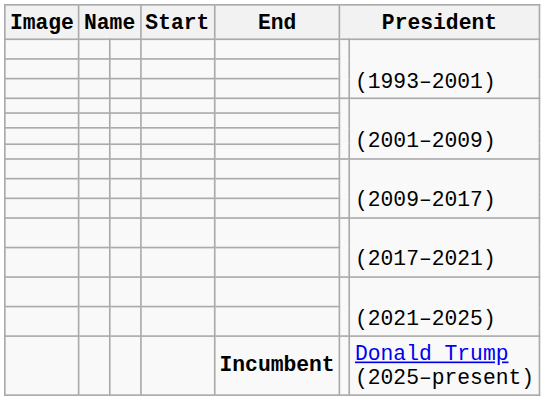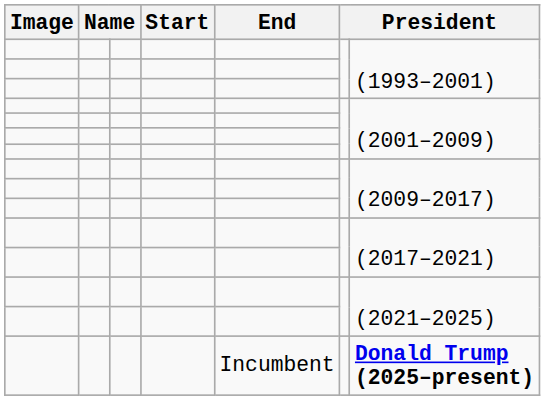(277, 366) bold -> (277, 366) normal
(445, 366) normal -> (445, 366) bold
